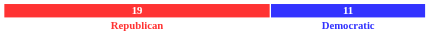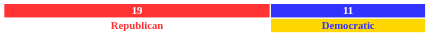(348, 25) no background -> (348, 25) gold background
